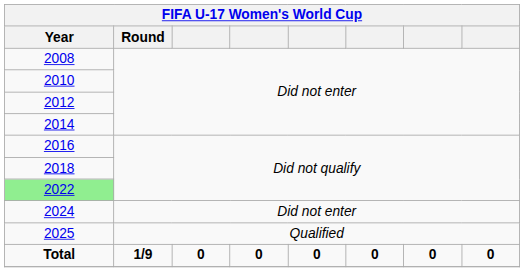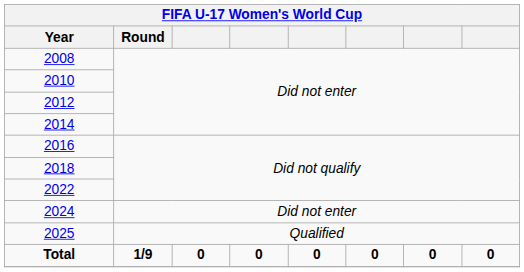(59, 189) lightgreen background -> (59, 189) no background
